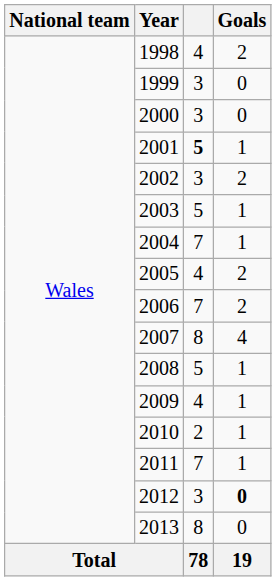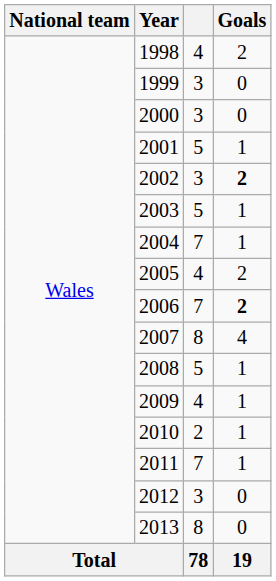(198, 147) bold -> (198, 147) normal
(242, 178) normal -> (242, 178) bold
(242, 305) normal -> (242, 305) bold
(242, 496) bold -> (242, 496) normal
